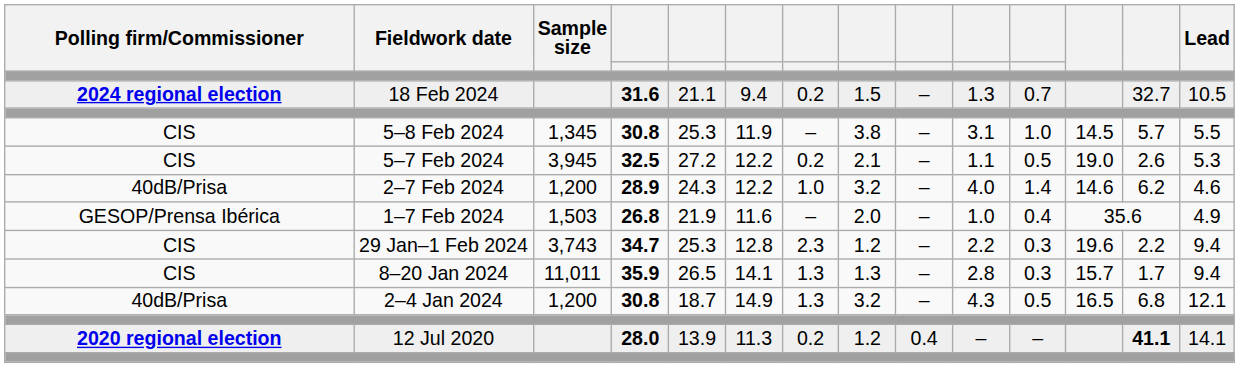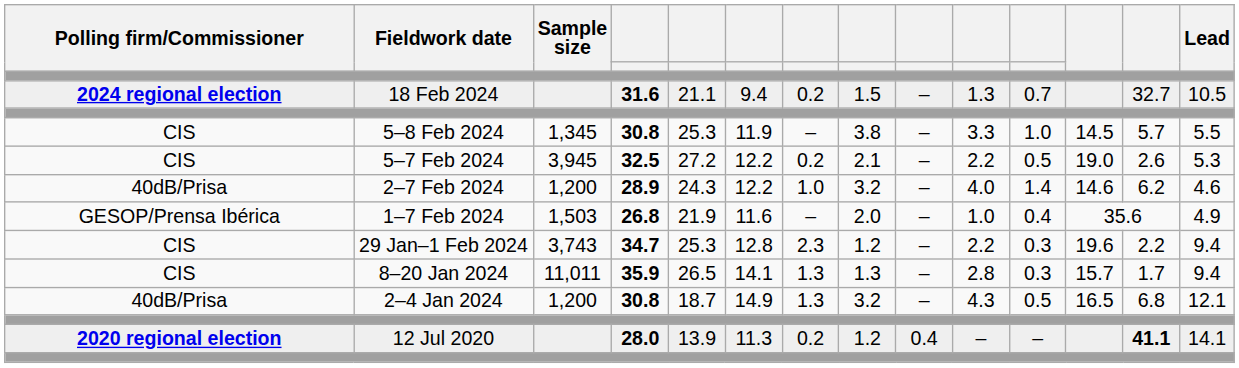(981, 132) 3.1 -> (981, 132) 3.3
(981, 160) 1.1 -> (981, 160) 2.2
